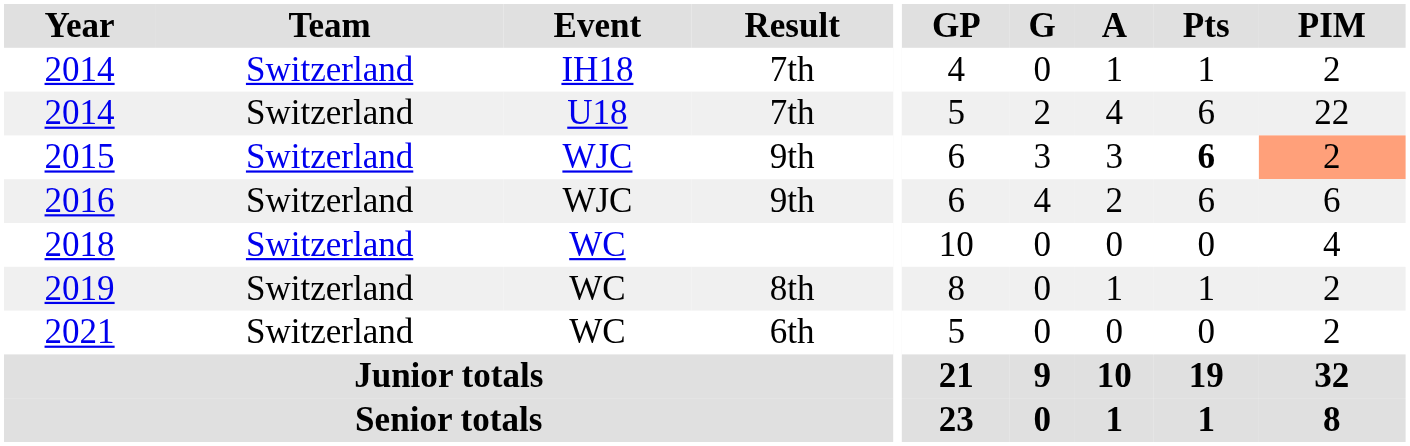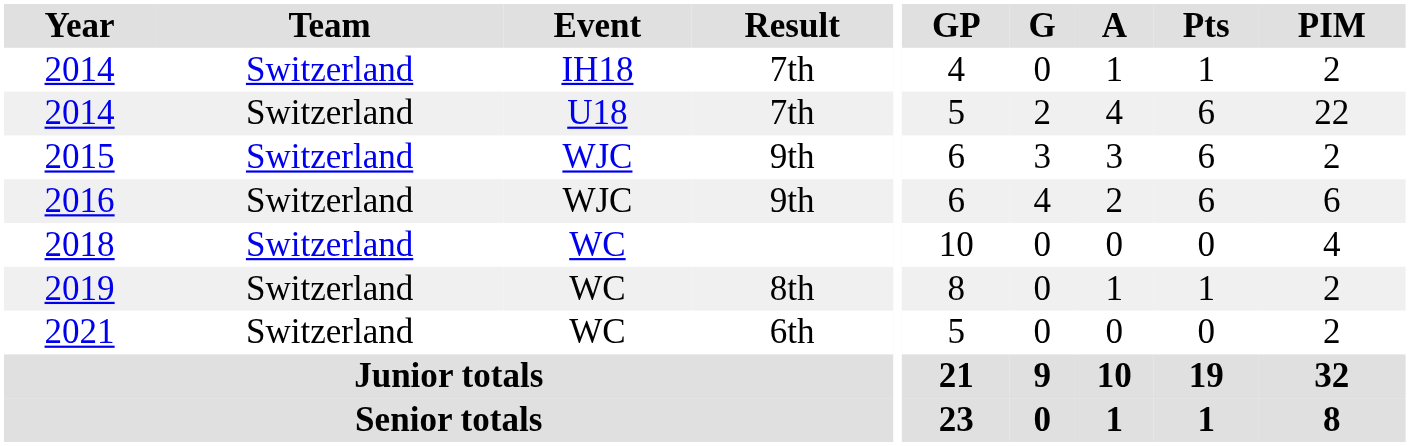(1206, 156) bold -> (1206, 156) normal
(1332, 156) lightsalmon background -> (1332, 156) no background
